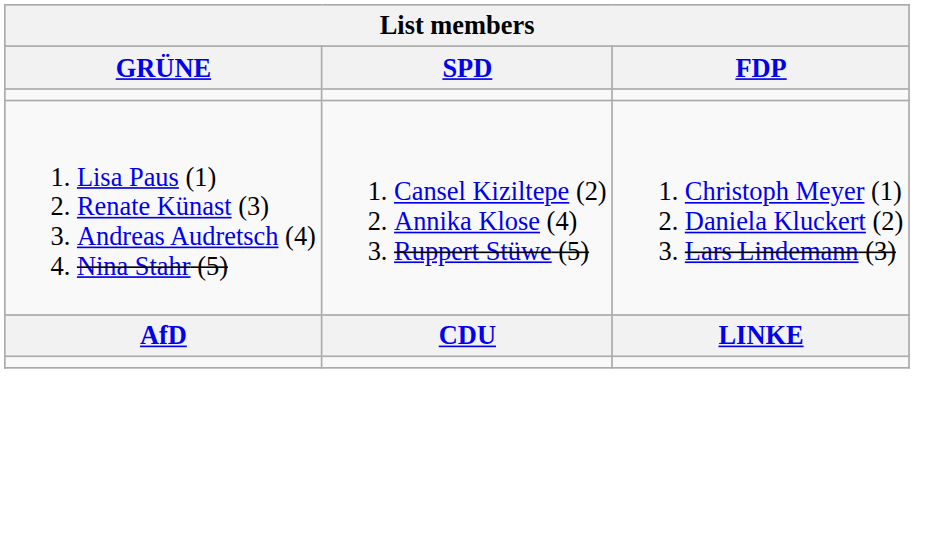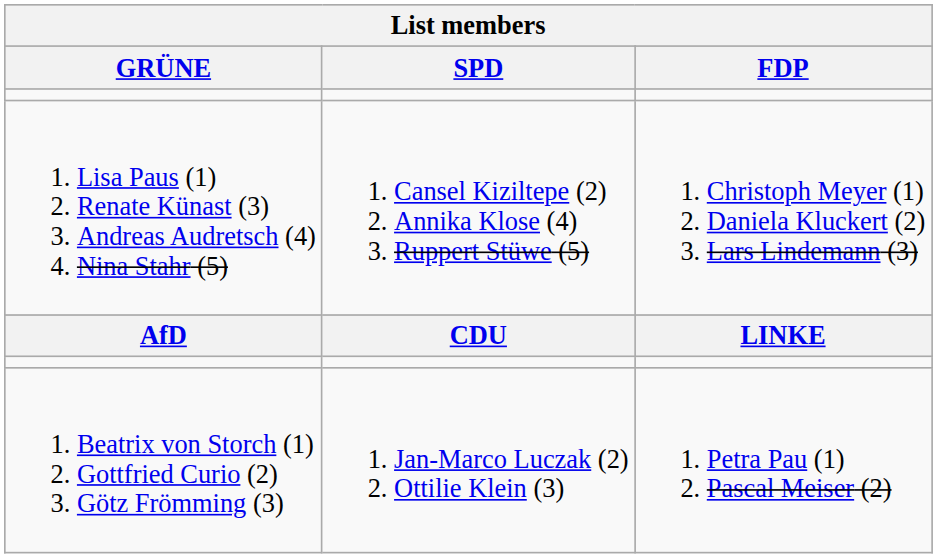+ row: (163, 475)
